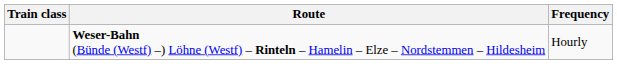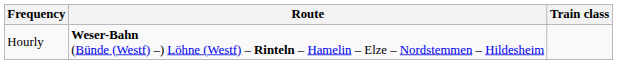columns swapped: (37, 14) <-> (580, 14)
